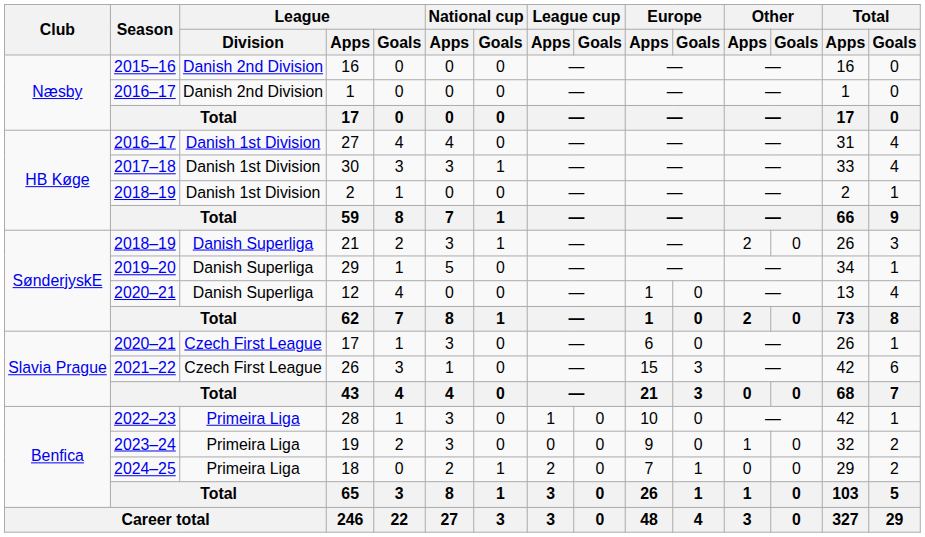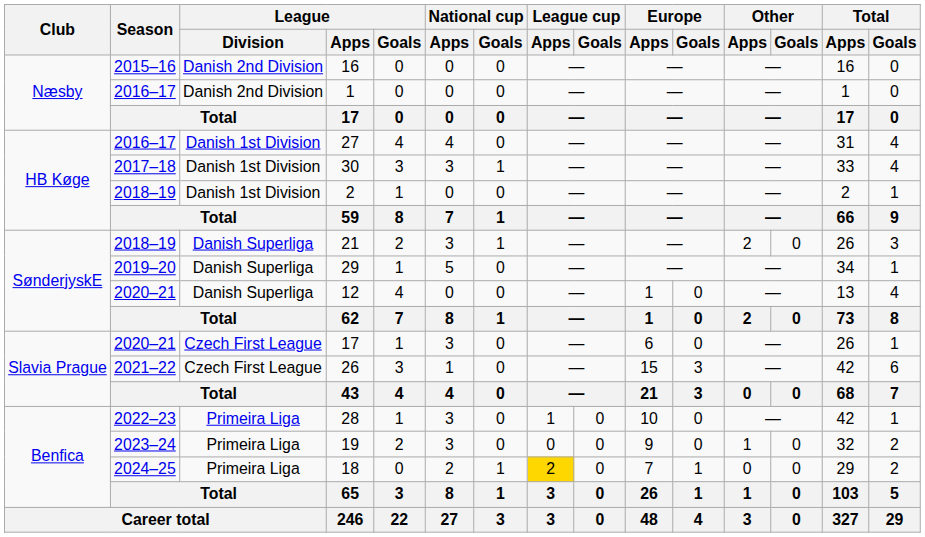(551, 469) no background -> (551, 469) gold background
